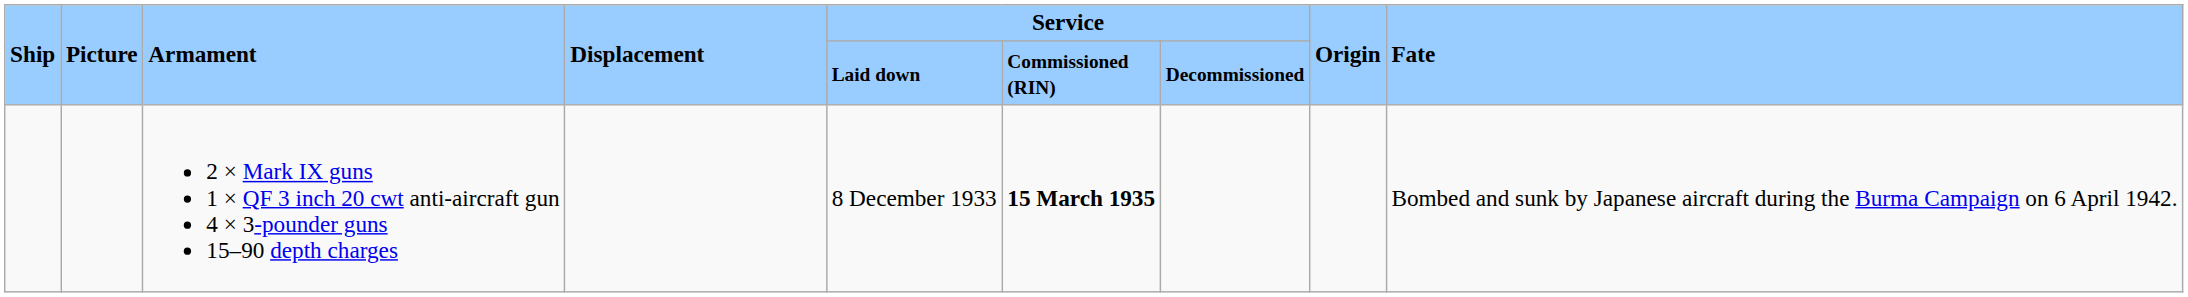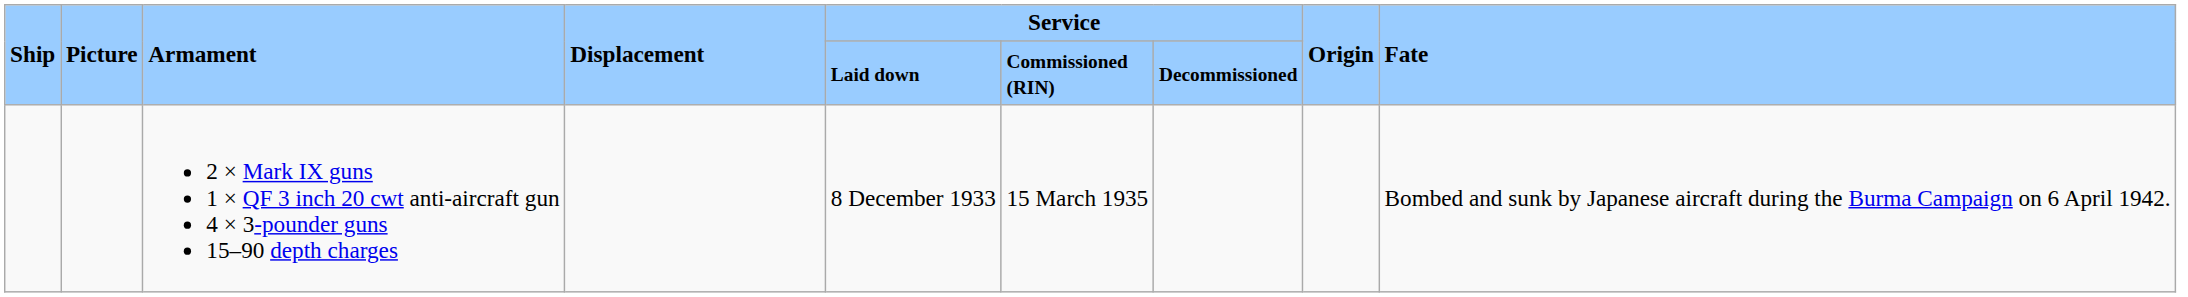(1081, 197) bold -> (1077, 197) normal
